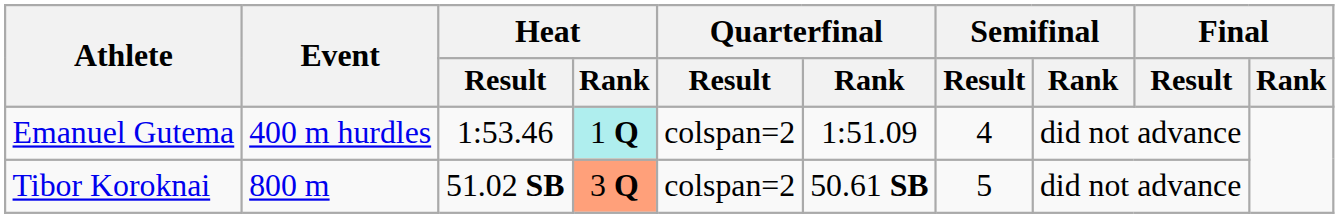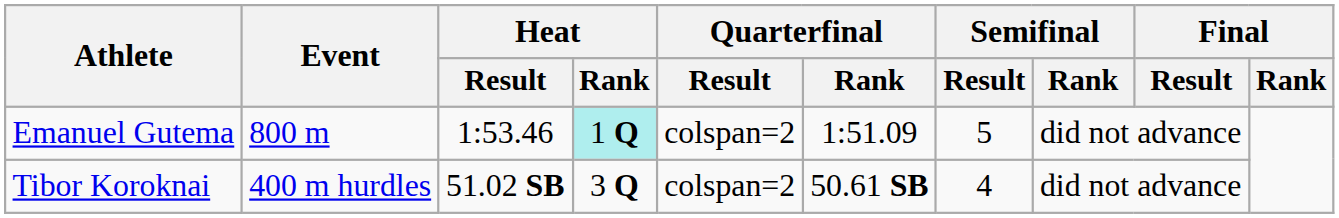(340, 133) 400 m hurdles -> (289, 133) 800 m
(984, 133) 4 -> (984, 133) 5
(289, 185) 800 m -> (340, 185) 400 m hurdles
(614, 185) lightsalmon background -> (614, 185) no background
(984, 185) 5 -> (984, 185) 4
